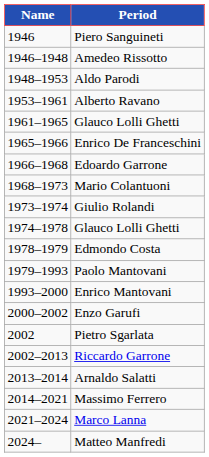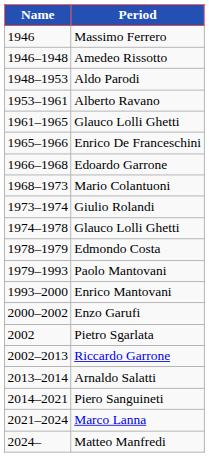(119, 36) Piero Sanguineti -> (120, 36) Massimo Ferrero
(120, 398) Massimo Ferrero -> (119, 398) Piero Sanguineti
